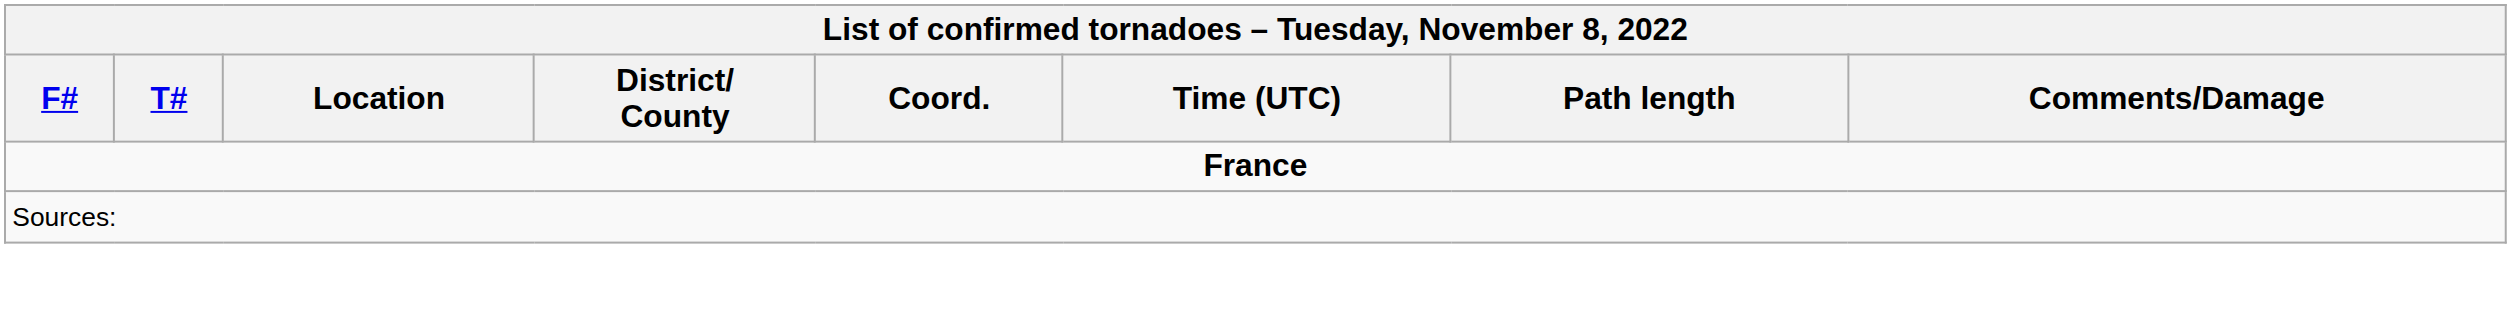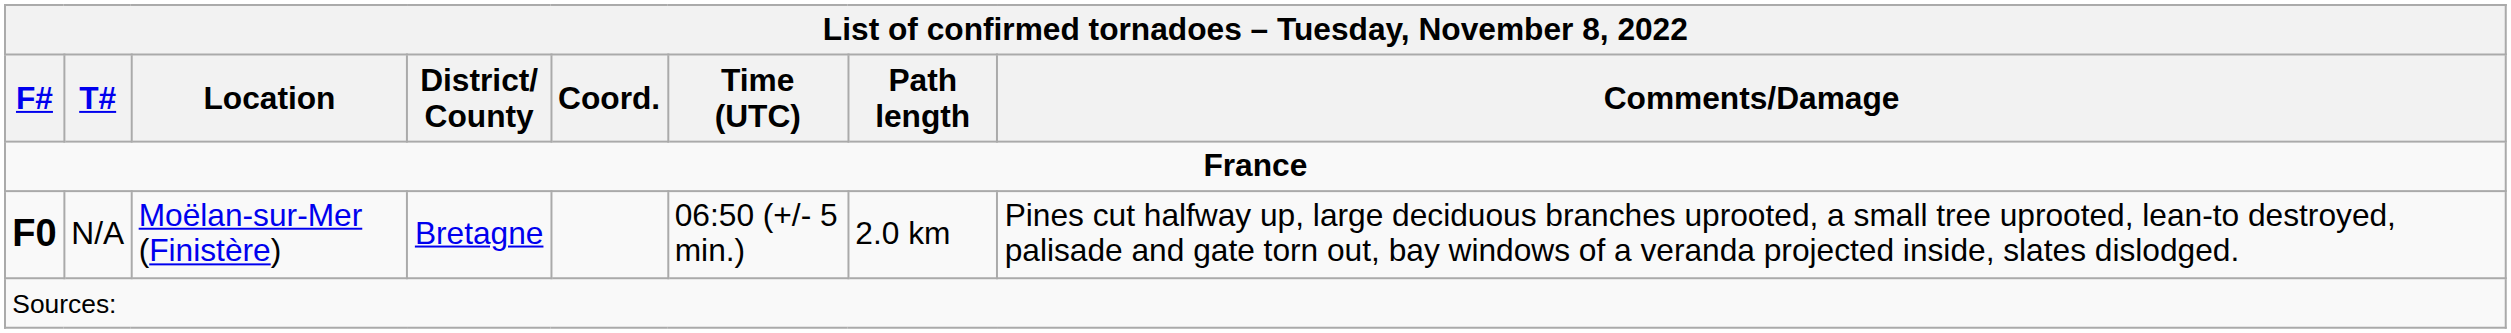+ row: (34, 233)
